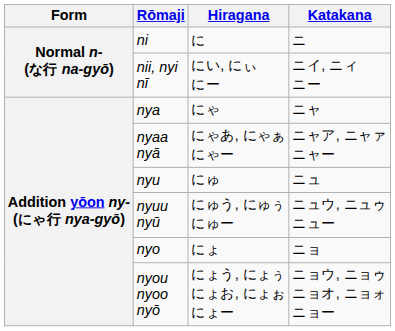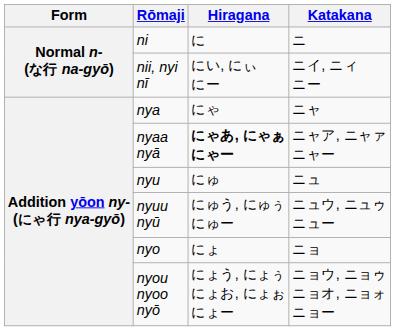(239, 144) normal -> (239, 144) bold
